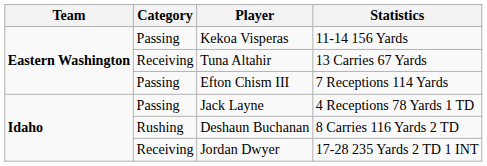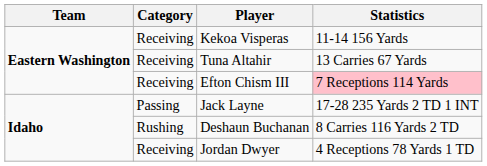(158, 38) Passing -> (165, 38) Receiving
(158, 82) Passing -> (165, 82) Receiving
(382, 82) no background -> (382, 82) pink background
(395, 105) 4 Receptions 78 Yards 1 TD -> (397, 105) 17-28 235 Yards 2 TD 1 INT
(397, 149) 17-28 235 Yards 2 TD 1 INT -> (395, 149) 4 Receptions 78 Yards 1 TD
